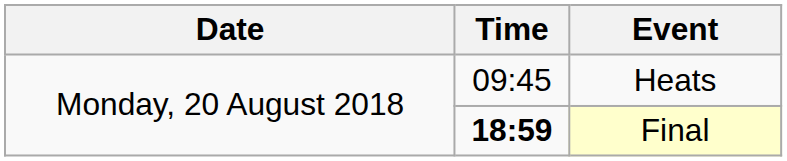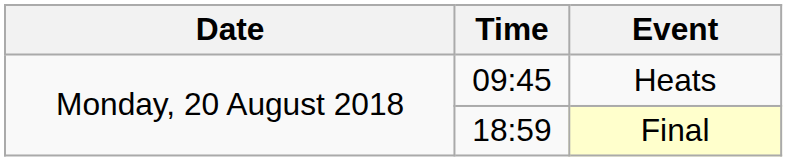(512, 130) bold -> (512, 130) normal
